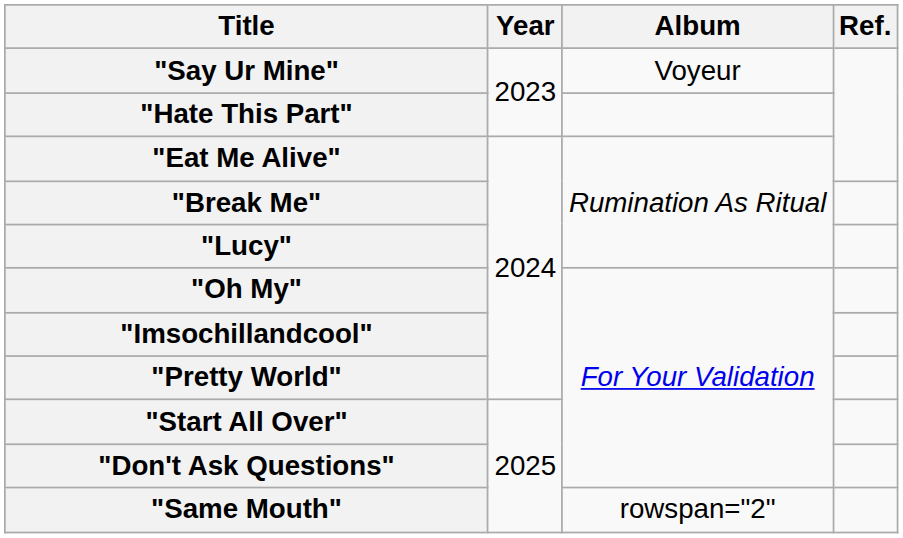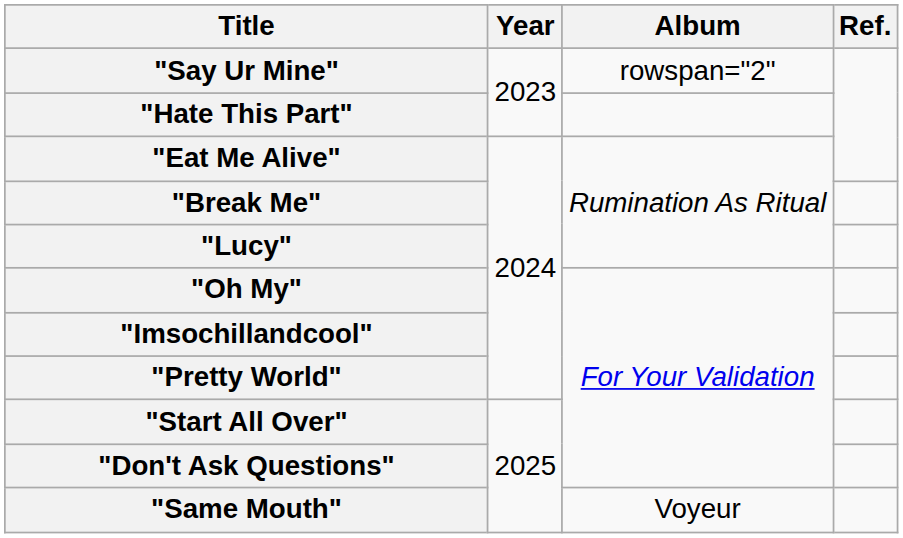(698, 70) Voyeur -> (698, 70) rowspan="2"
(698, 509) rowspan="2" -> (698, 509) Voyeur
